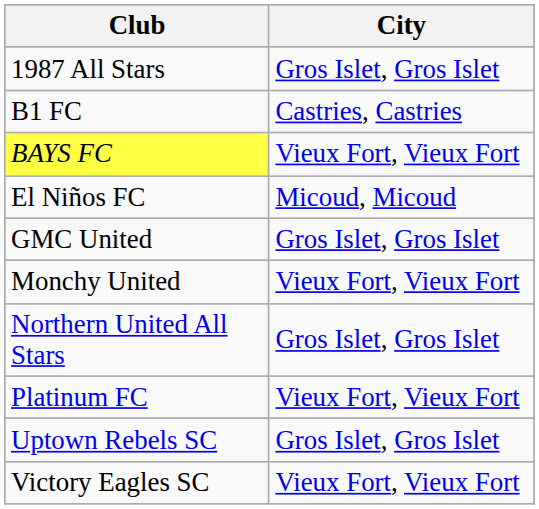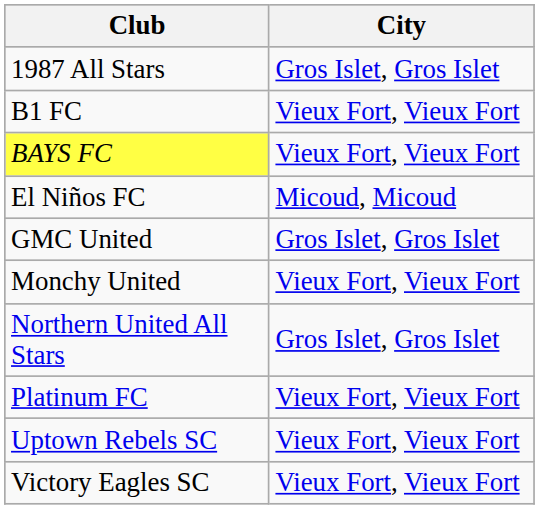(369, 111) Castries, Castries -> (398, 111) Vieux Fort, Vieux Fort
(387, 439) Gros Islet, Gros Islet -> (398, 439) Vieux Fort, Vieux Fort
